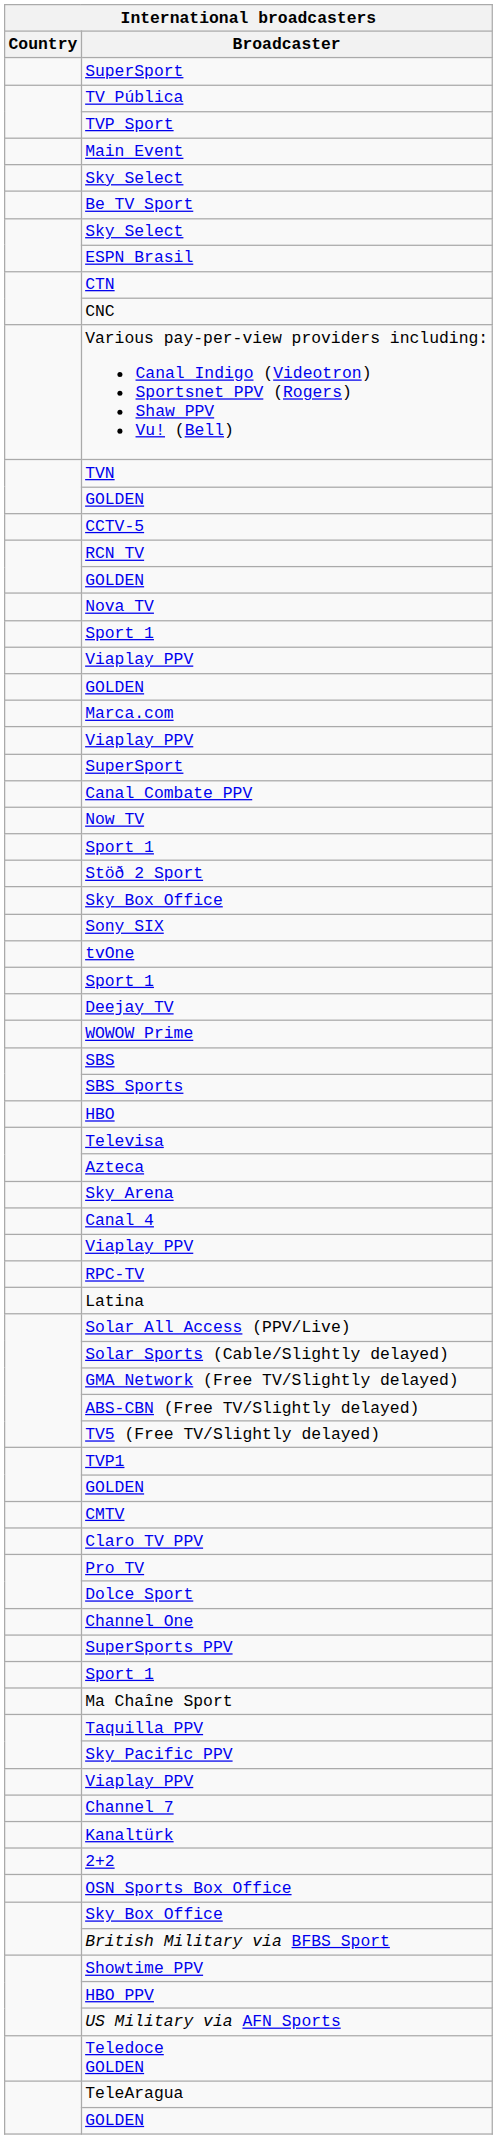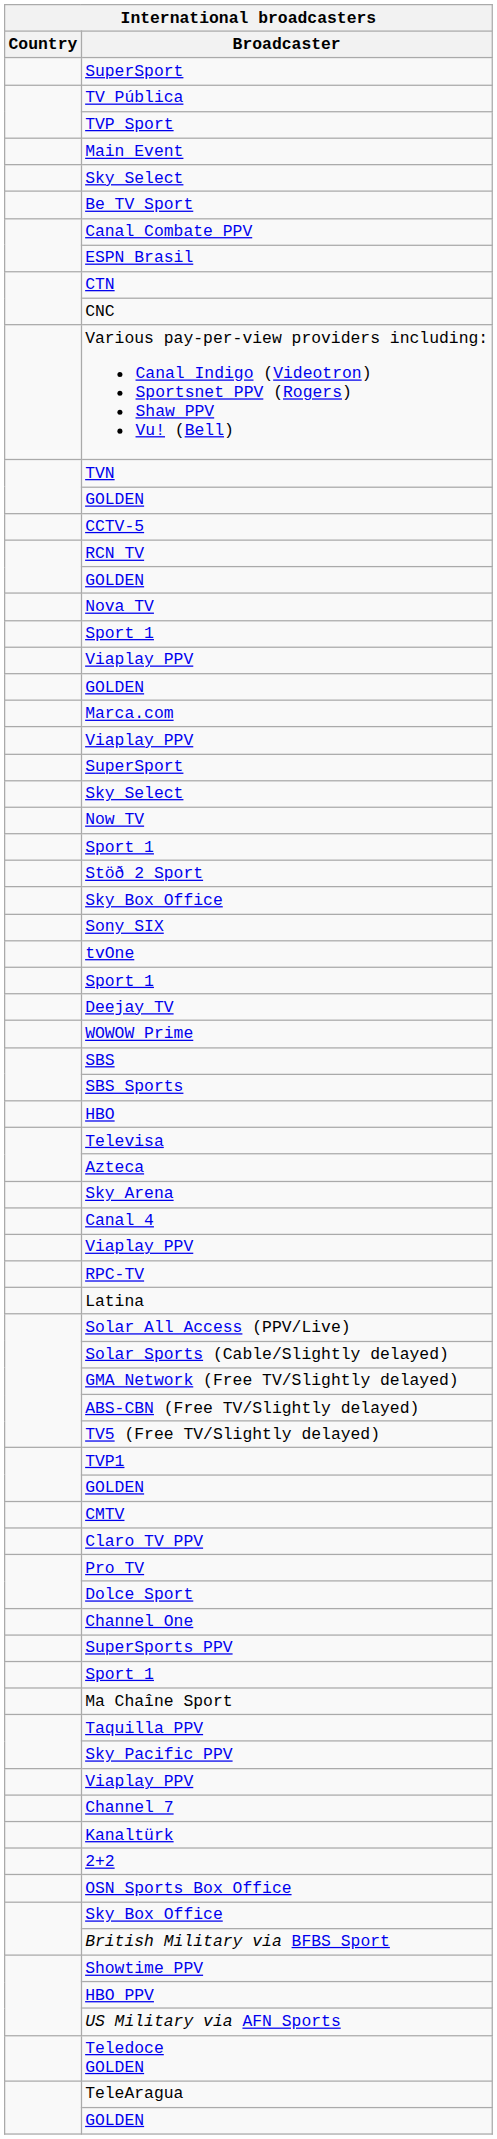(134, 232) Sky Select -> (169, 232) Canal Combate PPV
(169, 794) Canal Combate PPV -> (134, 794) Sky Select
